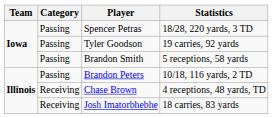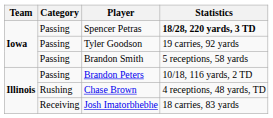(208, 28) normal -> (209, 28) bold
(60, 90) Receiving -> (56, 90) Rushing
